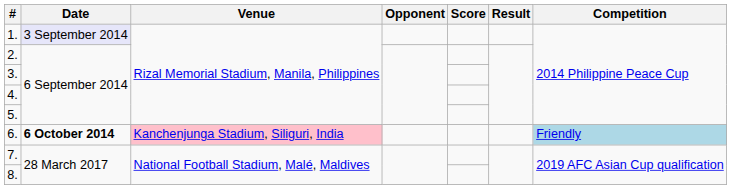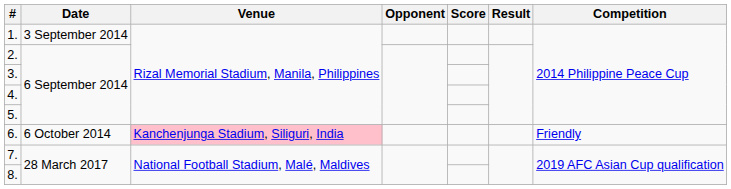(76, 34) lavender background -> (76, 34) no background
(69, 134) bold -> (67, 134) normal
(559, 134) lightblue background -> (559, 134) no background
